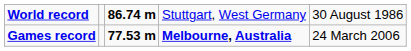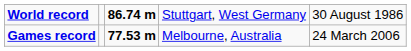(227, 35) bold -> (222, 35) normal
